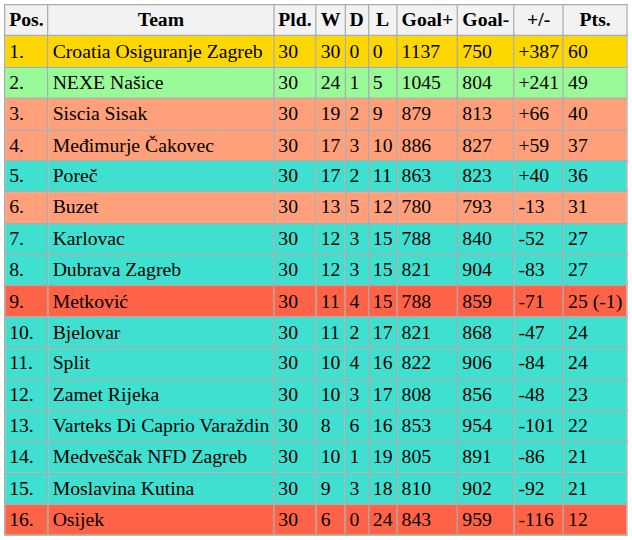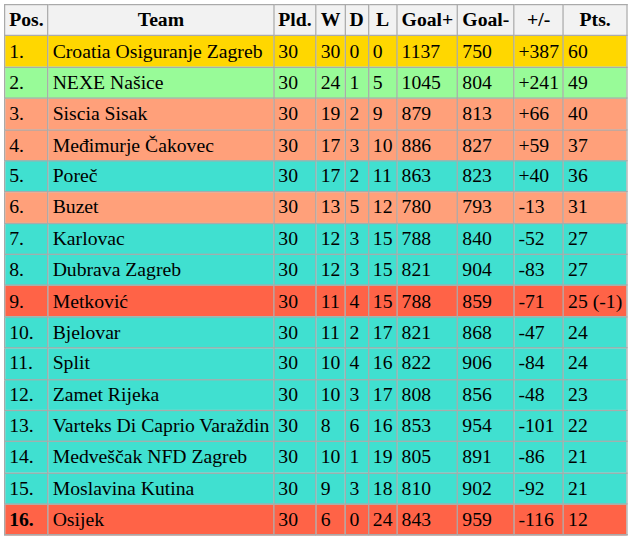(21, 519) normal -> (21, 519) bold
